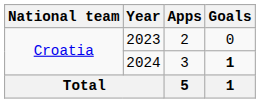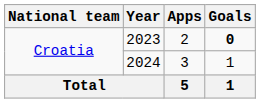(230, 40) normal -> (230, 40) bold
(230, 63) bold -> (230, 63) normal
